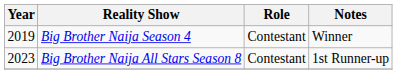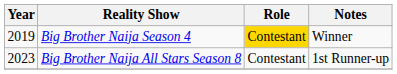(277, 36) no background -> (277, 36) gold background
